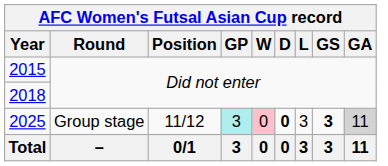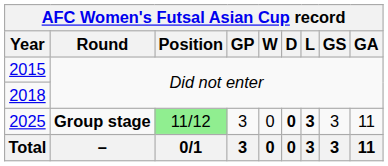(99, 122) normal -> (102, 122) bold
(184, 122) no background -> (191, 122) lightgreen background
(236, 122) paleturquoise background -> (243, 122) no background
(264, 122) pink background -> (270, 122) no background
(304, 122) normal -> (310, 122) bold
(328, 122) bold -> (335, 122) normal
(360, 122) lightgrey background -> (366, 122) no background
